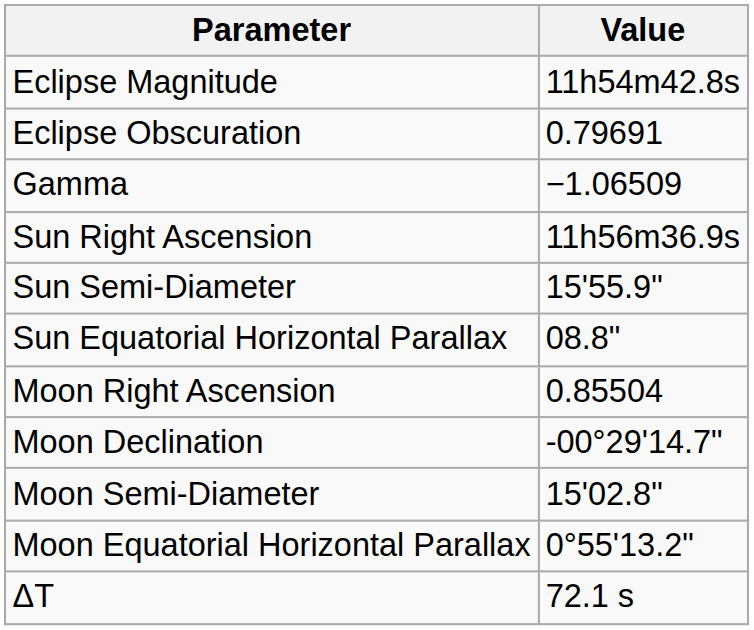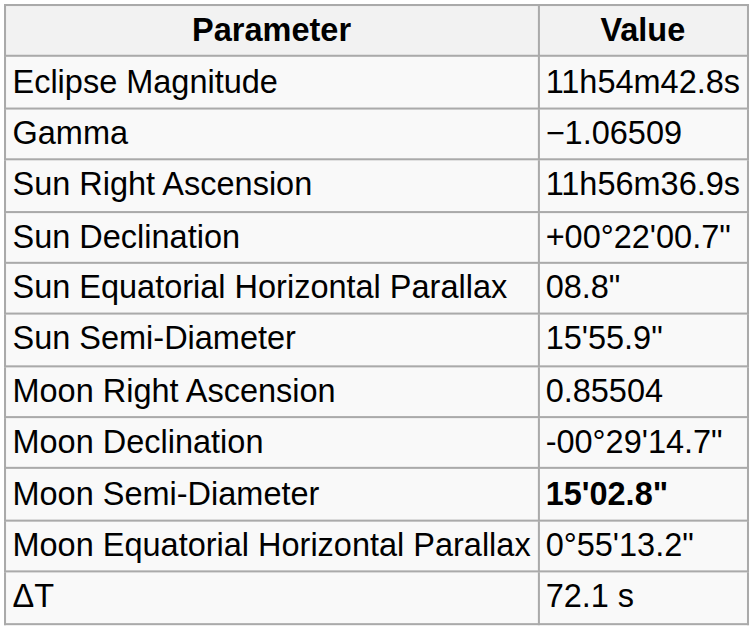- row: (157, 133)
+ row: (126, 236)
rows swapped: (154, 287) <-> (260, 339)
(604, 493) normal -> (607, 493) bold
